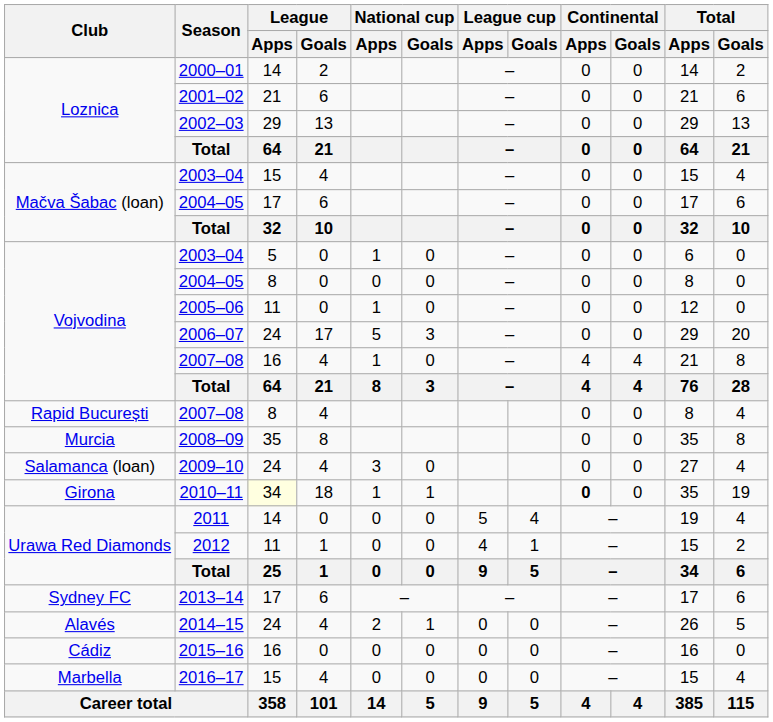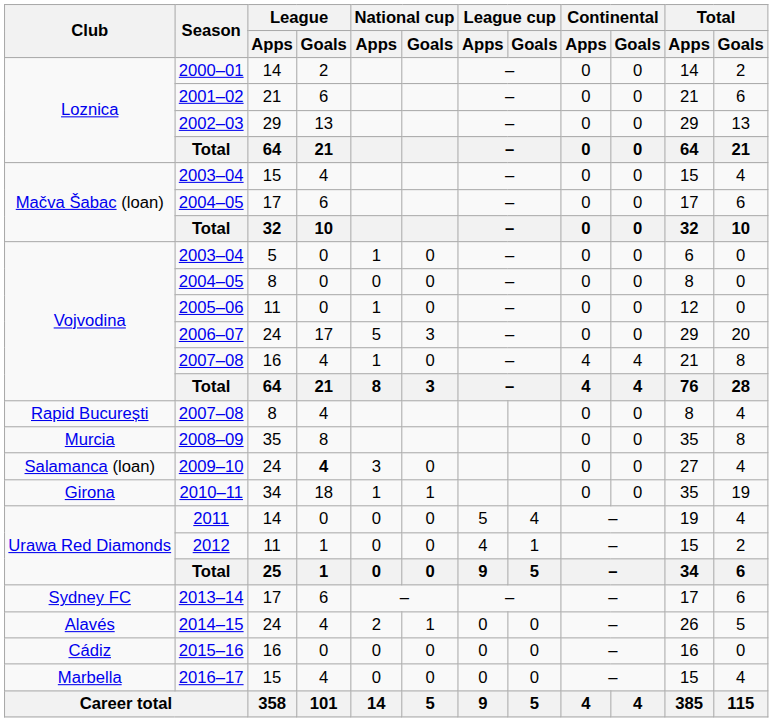(324, 466) normal -> (324, 466) bold
(272, 492) lightyellow background -> (272, 492) no background
(586, 492) bold -> (586, 492) normal
